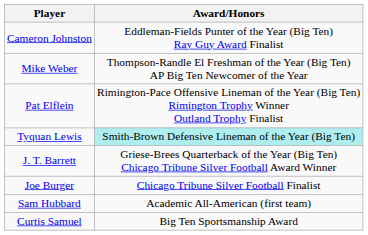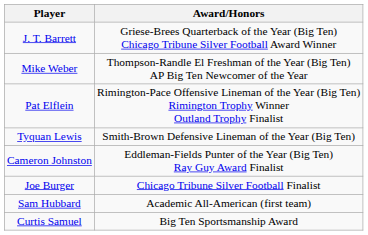rows swapped: (49, 161) <-> (49, 37)
(229, 136) paleturquoise background -> (229, 136) no background
